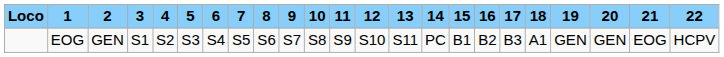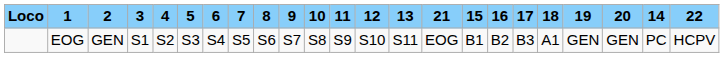columns swapped: (435, 16) <-> (650, 16)
